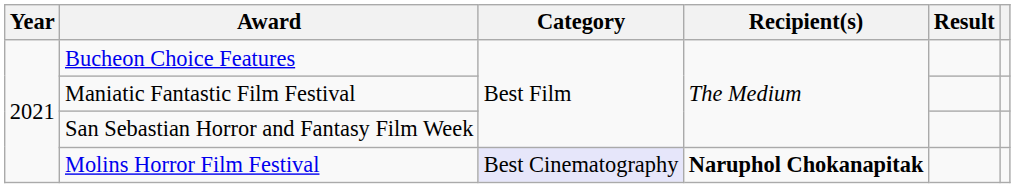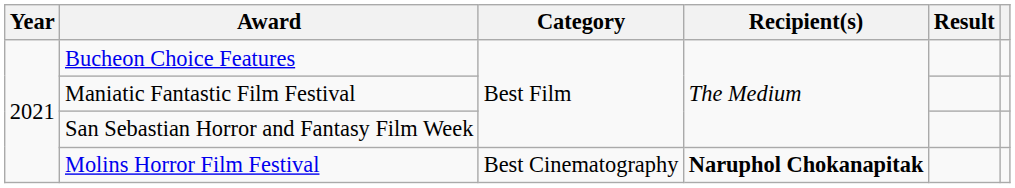(581, 164) lavender background -> (581, 164) no background
